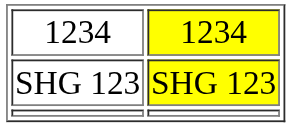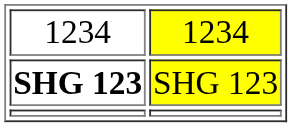(78, 82) normal -> (78, 82) bold
